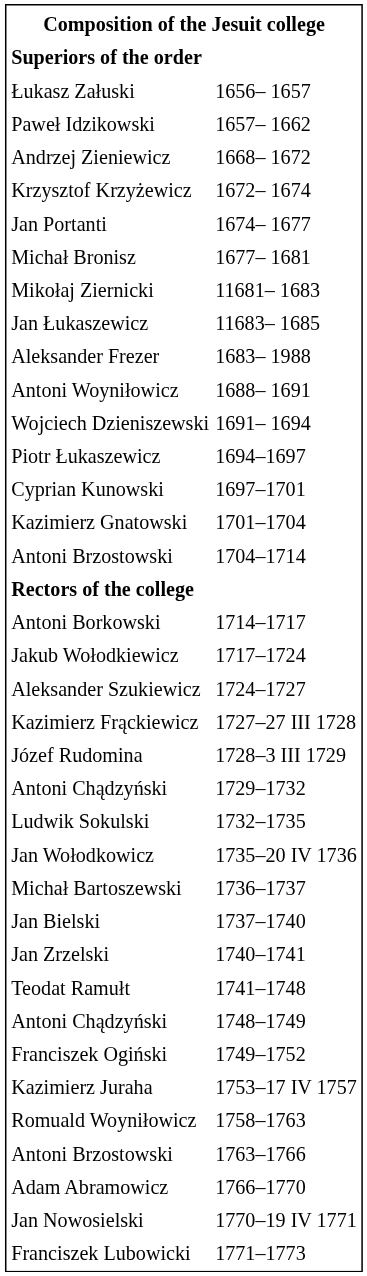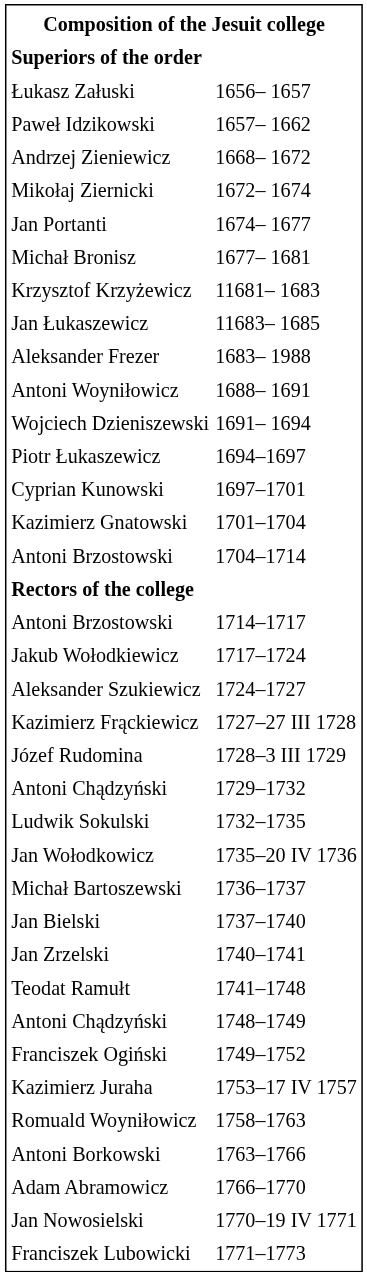(101, 190) Krzysztof Krzyżewicz -> (82, 190) Mikołaj Ziernicki
(82, 290) Mikołaj Ziernicki -> (101, 290) Krzysztof Krzyżewicz
(86, 622) Antoni Borkowski -> (92, 622) Antoni Brzostowski
(92, 1154) Antoni Brzostowski -> (86, 1154) Antoni Borkowski
